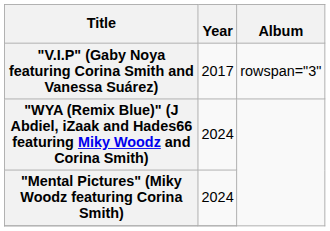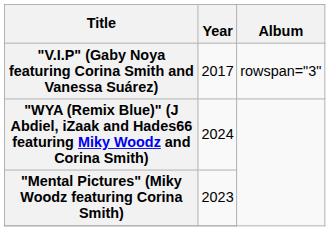(218, 197) 2024 -> (218, 197) 2023
